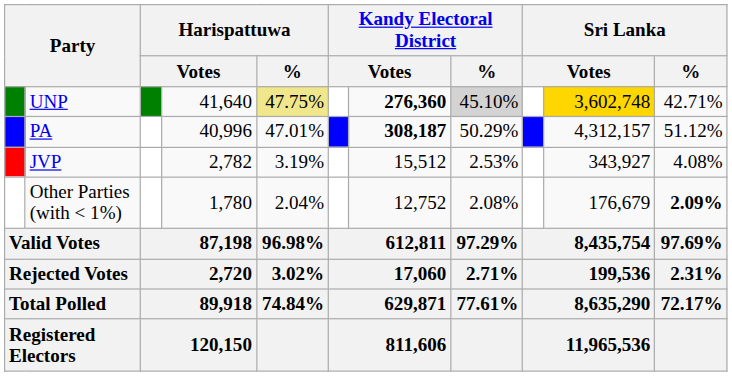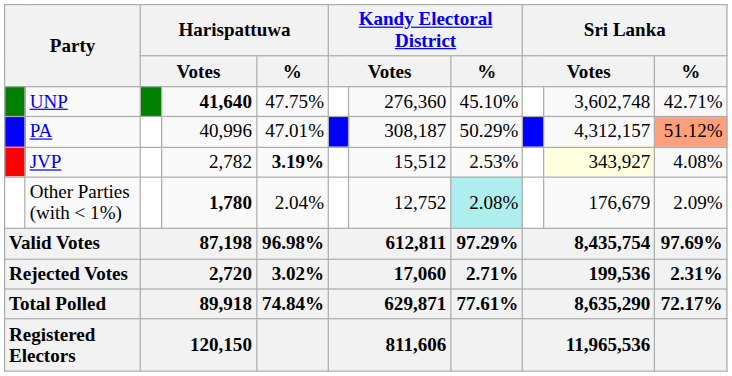(226, 101) normal -> (226, 101) bold
(295, 101) khaki background -> (295, 101) no background
(415, 101) bold -> (415, 101) normal
(489, 101) lightgrey background -> (489, 101) no background
(612, 101) gold background -> (612, 101) no background
(415, 131) bold -> (415, 131) normal
(693, 131) no background -> (693, 131) lightsalmon background
(299, 161) normal -> (298, 161) bold
(619, 161) no background -> (619, 161) lightyellow background
(230, 202) normal -> (230, 202) bold
(494, 202) no background -> (494, 202) paleturquoise background
(696, 202) bold -> (698, 202) normal
